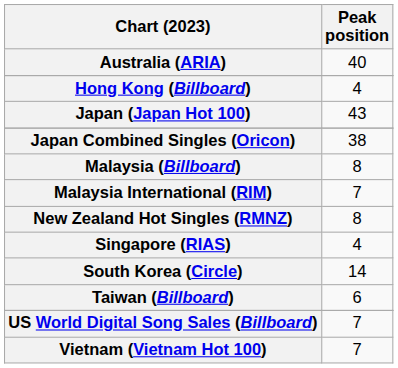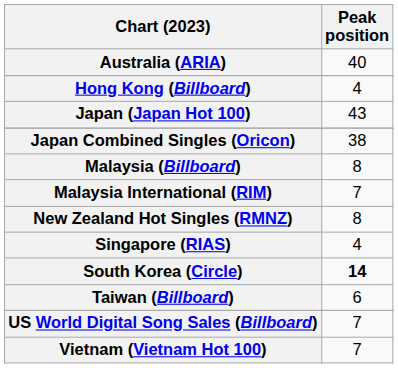(357, 271) normal -> (357, 271) bold
